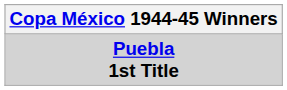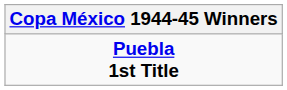(144, 59) lightgrey background -> (144, 59) no background
